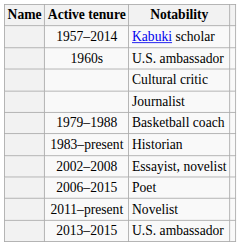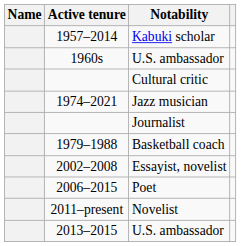+ row: (87, 101)
- row: (87, 144)
